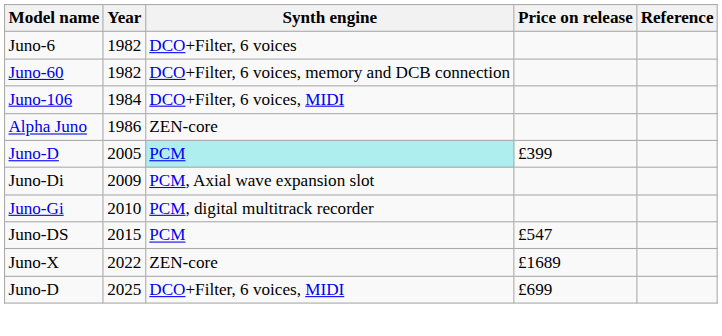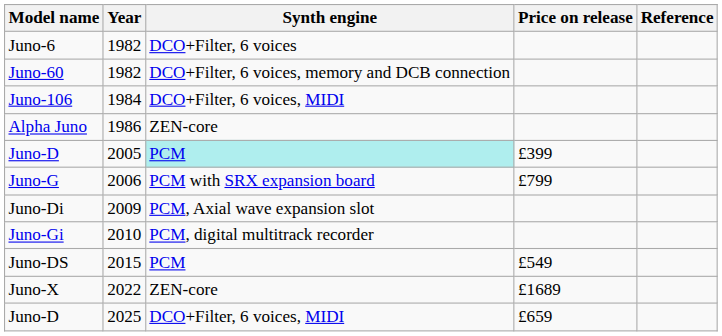+ row: (34, 180)
(535, 235) £547 -> (535, 262) £549
(535, 289) £699 -> (535, 316) £659
